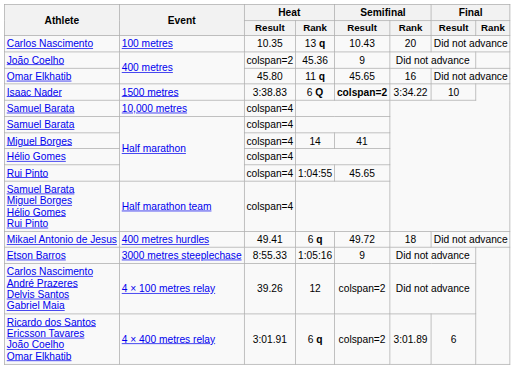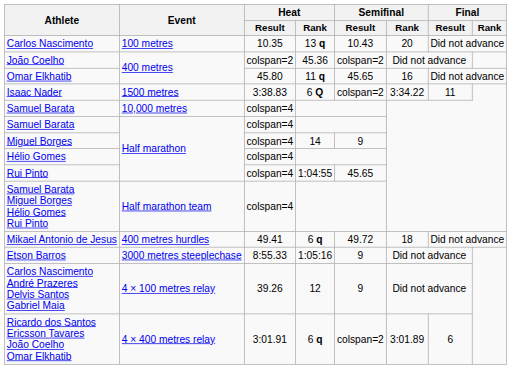(362, 60) 9 -> (360, 60) colspan=2
(362, 93) bold -> (360, 93) normal
(454, 93) 10 -> (450, 93) 11
(362, 141) 41 -> (360, 141) 9
(362, 289) colspan=2 -> (360, 289) 9
